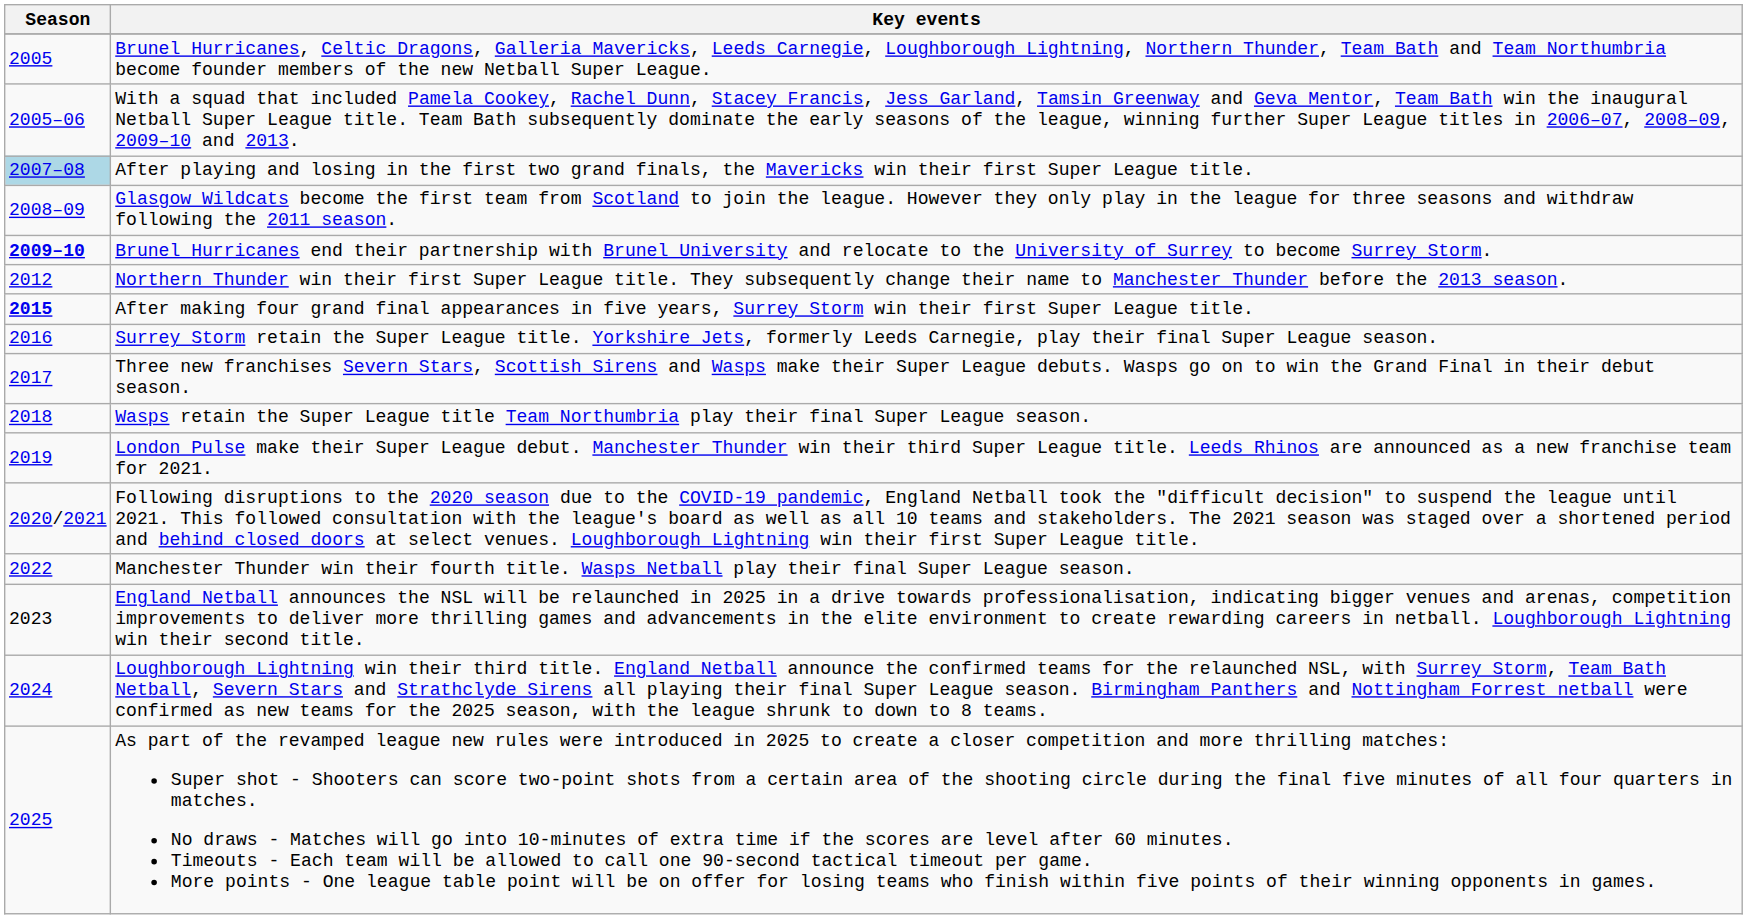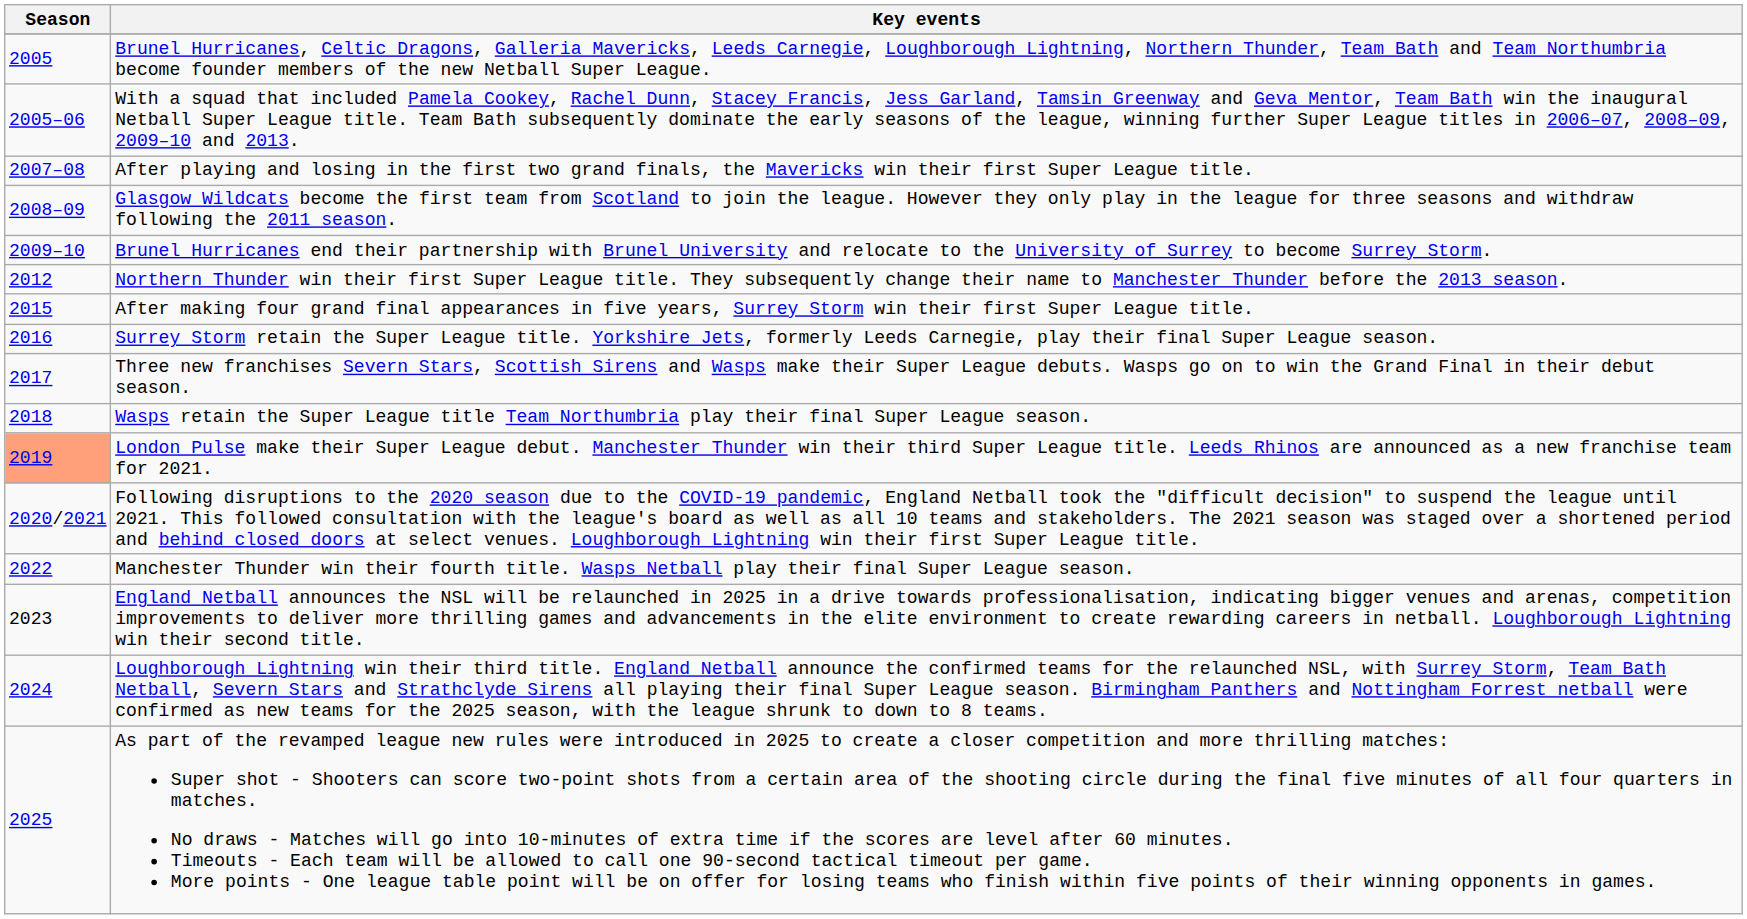(47, 170) lightblue background -> (47, 170) no background
(47, 250) bold -> (47, 250) normal
(31, 309) bold -> (31, 309) normal
(31, 458) no background -> (31, 458) lightsalmon background
